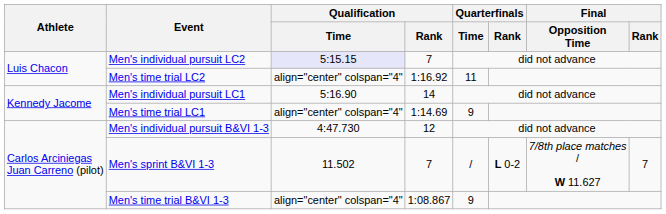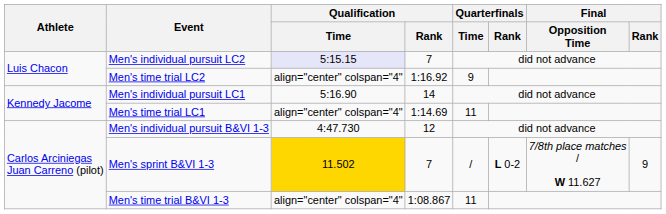(471, 77) 11 -> (471, 77) 9
(471, 112) 9 -> (471, 112) 11
(338, 165) no background -> (338, 165) gold background
(645, 165) 7 -> (645, 165) 9
(471, 200) 9 -> (471, 200) 11
